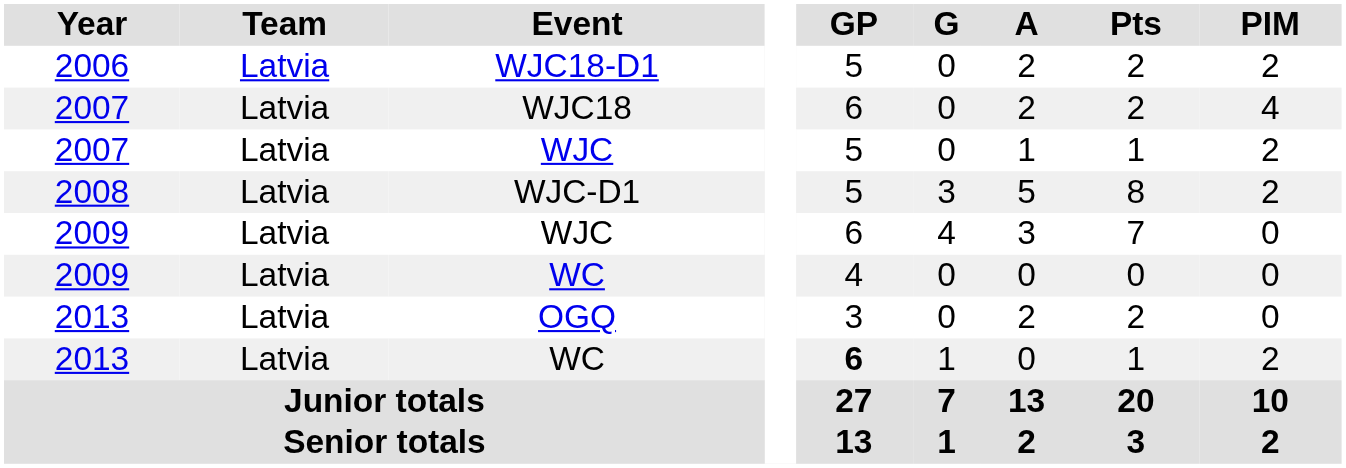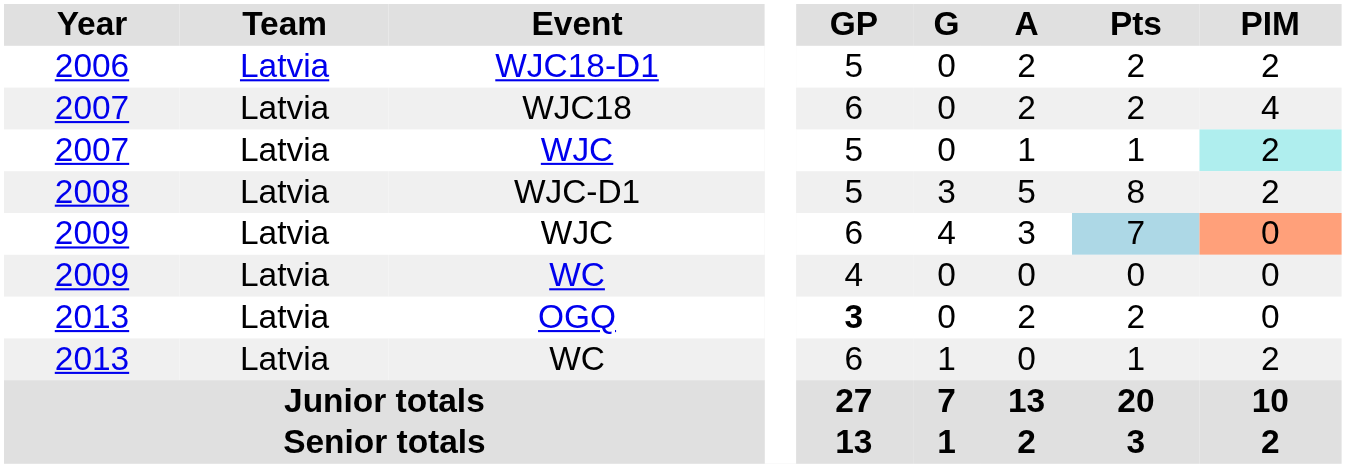(1270, 149) no background -> (1270, 149) paleturquoise background
(1136, 233) no background -> (1136, 233) lightblue background
(1270, 233) no background -> (1270, 233) lightsalmon background
(854, 316) normal -> (854, 316) bold
(854, 358) bold -> (854, 358) normal
